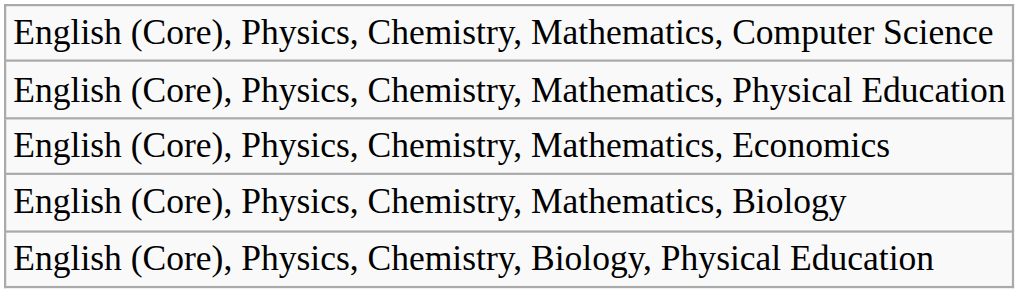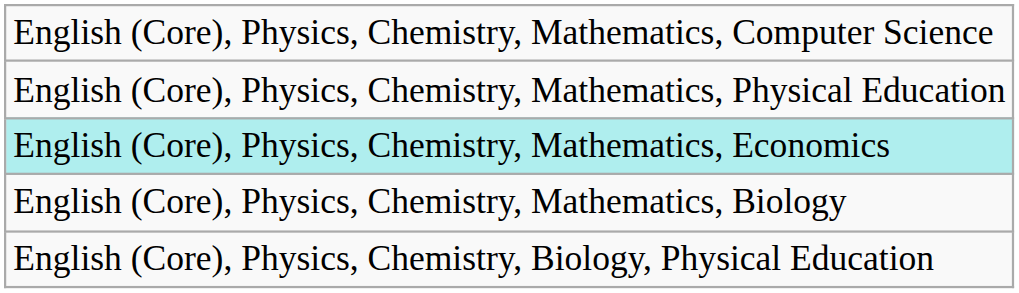(452, 145) no background -> (452, 145) paleturquoise background
